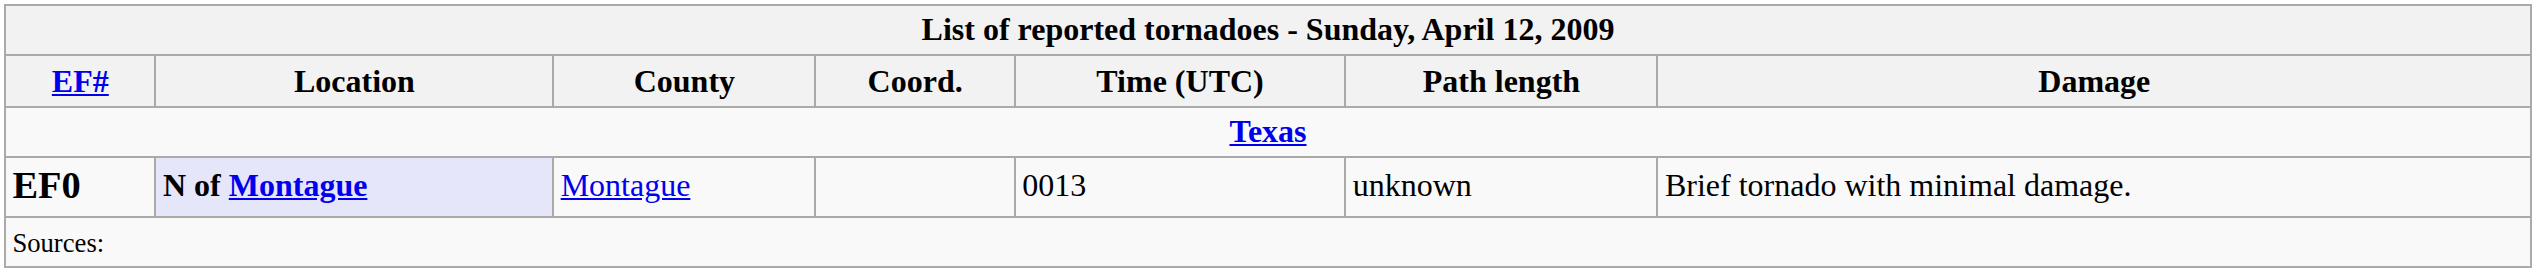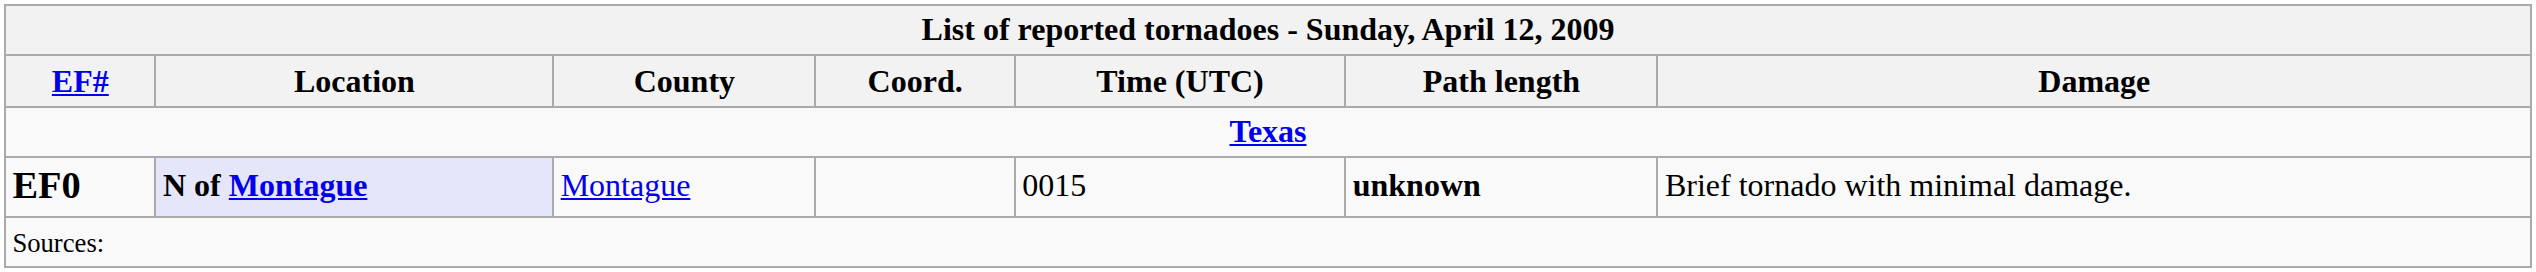(1054, 186) 0013 -> (1054, 186) 0015
(1412, 186) normal -> (1417, 186) bold
